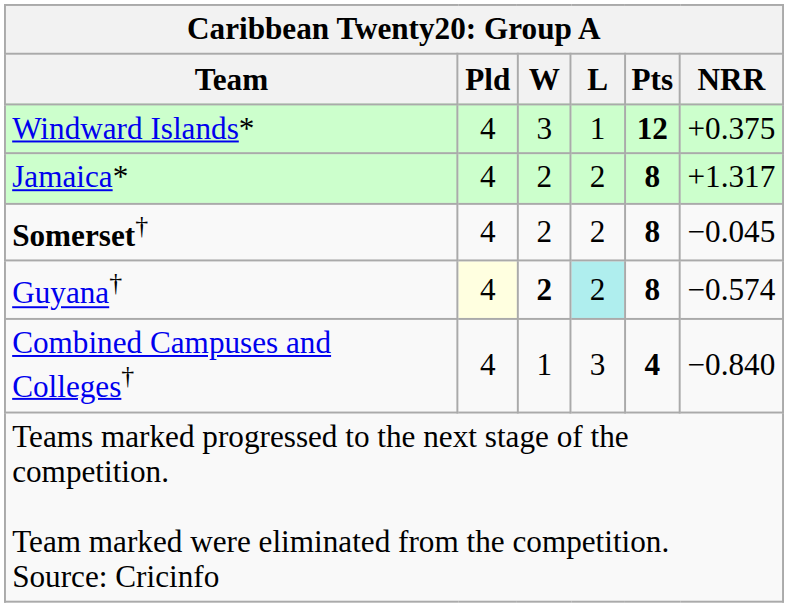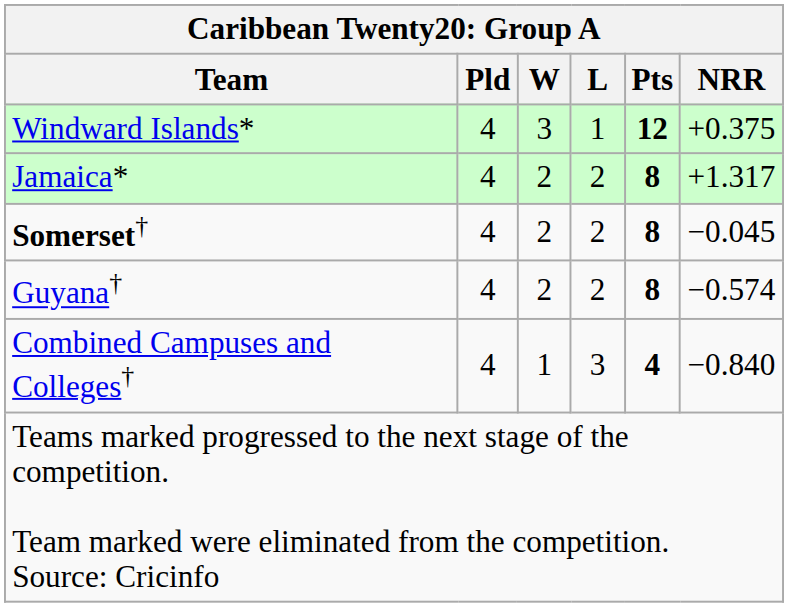(488, 289) lightyellow background -> (488, 289) no background
(544, 289) bold -> (544, 289) normal
(598, 289) paleturquoise background -> (598, 289) no background
